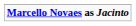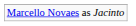(68, 12) bold -> (66, 12) normal
